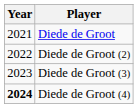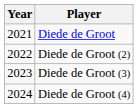(20, 93) bold -> (20, 93) normal
